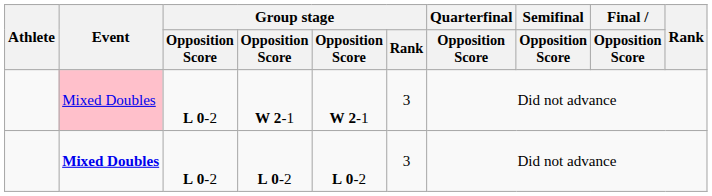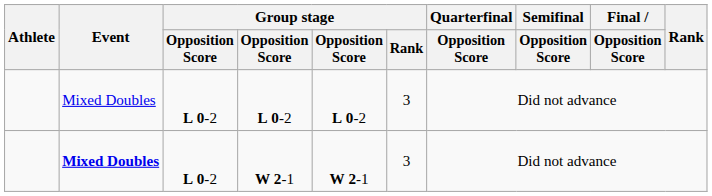(109, 100) pink background -> (109, 100) no background
(274, 118) W 2-1 -> (274, 118) L 0-2
(349, 118) W 2-1 -> (349, 118) L 0-2
(274, 179) L 0-2 -> (274, 179) W 2-1
(349, 179) L 0-2 -> (349, 179) W 2-1
